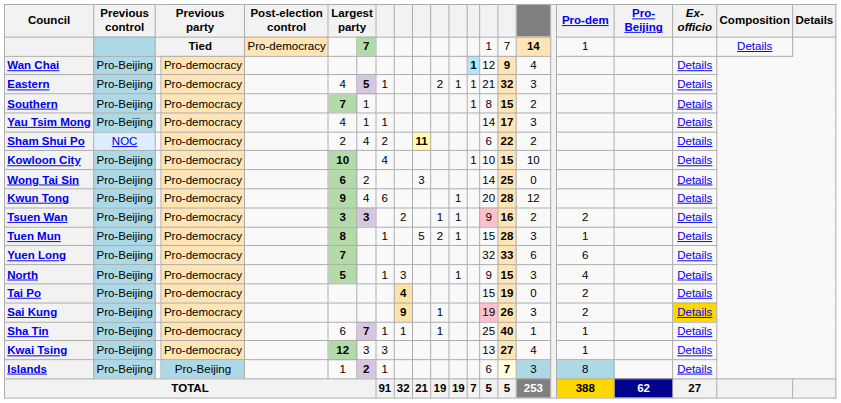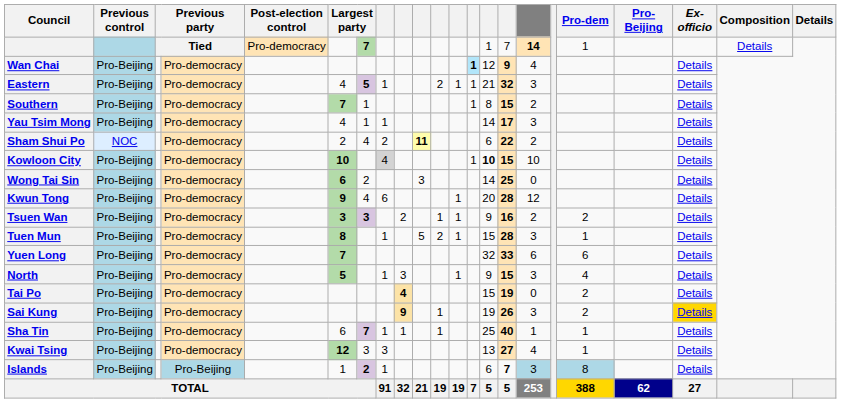(385, 160) no background -> (385, 160) lightgrey background
(489, 160) normal -> (489, 160) bold
(489, 217) pink background -> (489, 217) no background
(489, 312) pink background -> (489, 312) no background
(507, 369) lightyellow background -> (507, 369) no background
